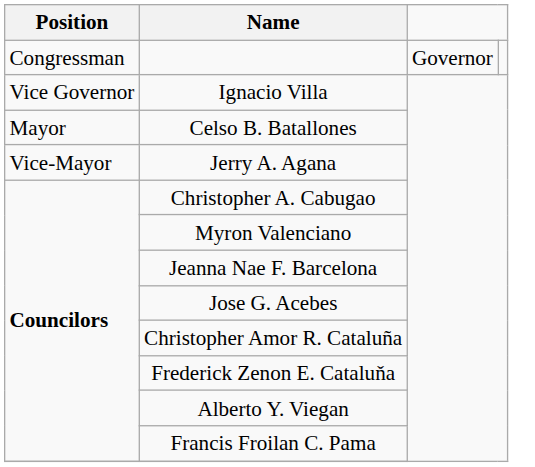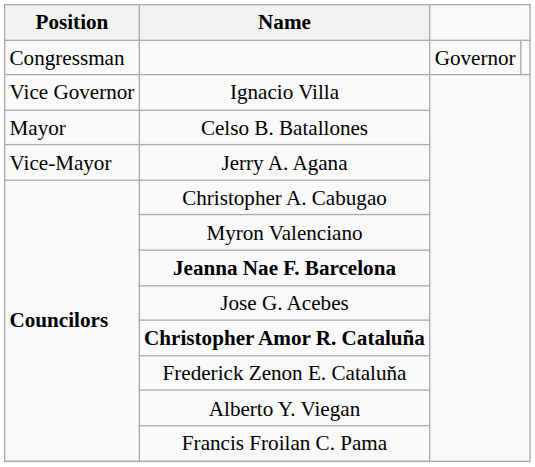(273, 268) normal -> (285, 268) bold
(273, 338) normal -> (285, 338) bold
